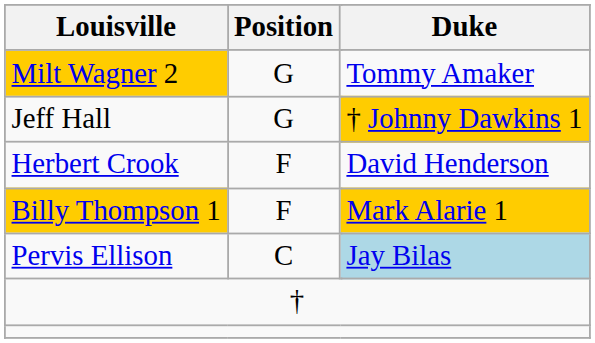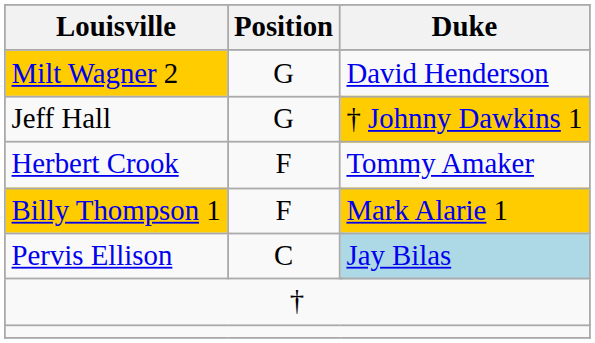(440, 73) Tommy Amaker -> (448, 73) David Henderson
(448, 164) David Henderson -> (440, 164) Tommy Amaker
